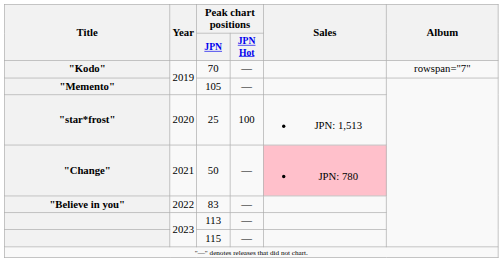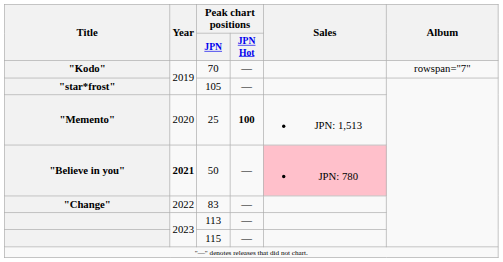(87, 86) "Memento" -> (87, 86) "star*frost"
(87, 120) "star*frost" -> (87, 120) "Memento"
(247, 120) normal -> (247, 120) bold
(87, 170) "Change" -> (87, 170) "Believe in you"
(183, 170) normal -> (183, 170) bold
(87, 204) "Believe in you" -> (87, 204) "Change"
